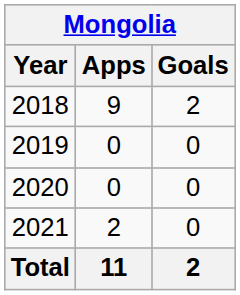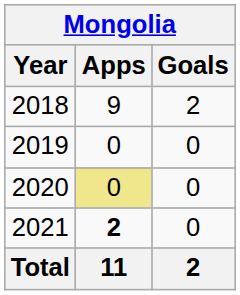(114, 187) no background -> (114, 187) khaki background
(114, 227) normal -> (114, 227) bold
